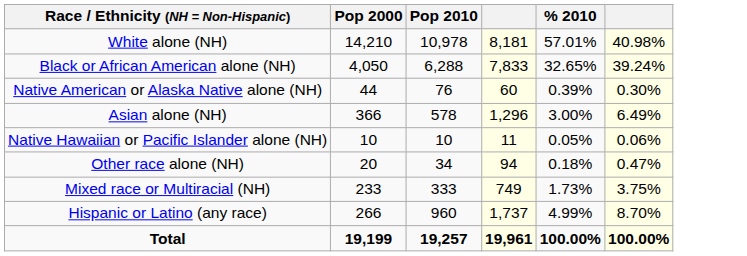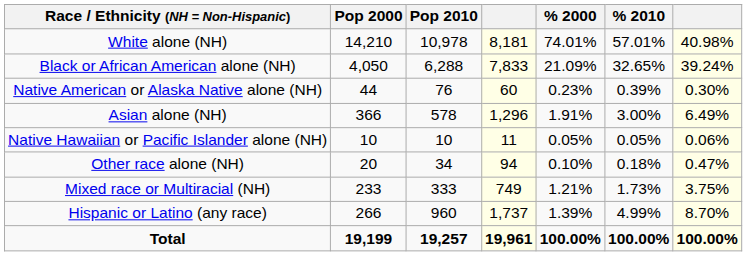+ column: (570, 16)
